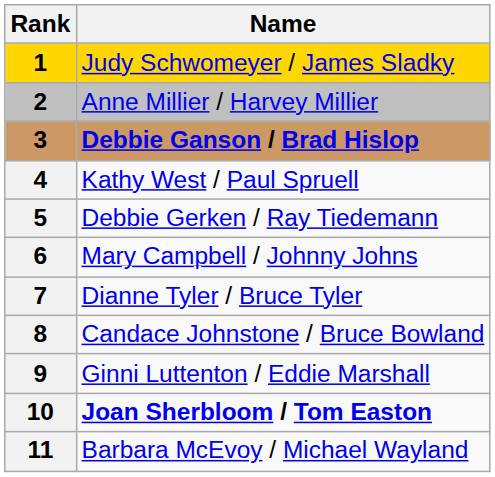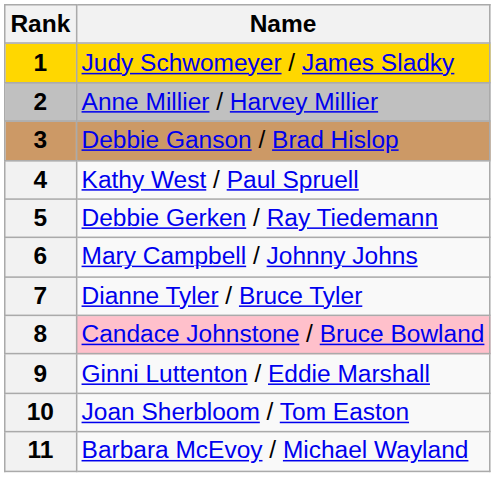(250, 140) bold -> (240, 140) normal
(283, 334) no background -> (283, 334) pink background
(257, 412) bold -> (245, 412) normal
